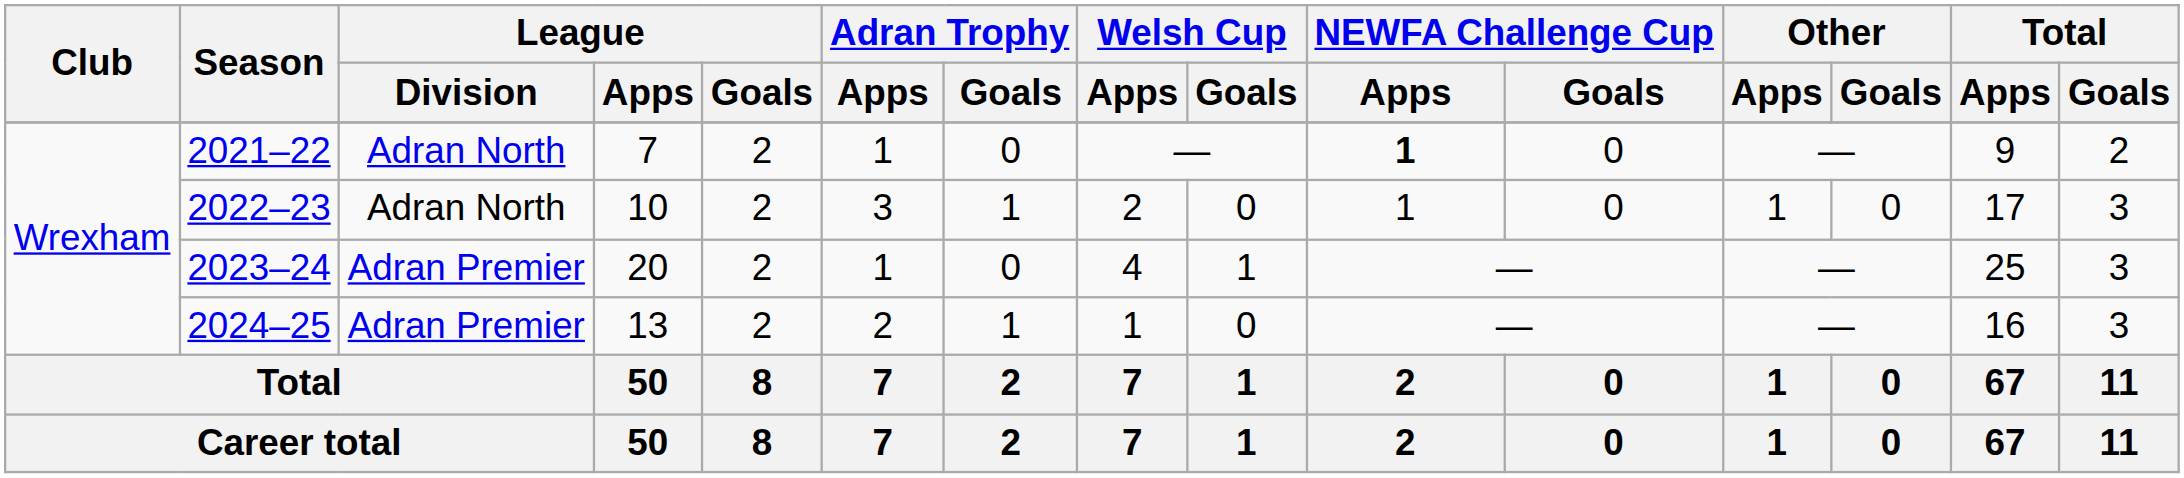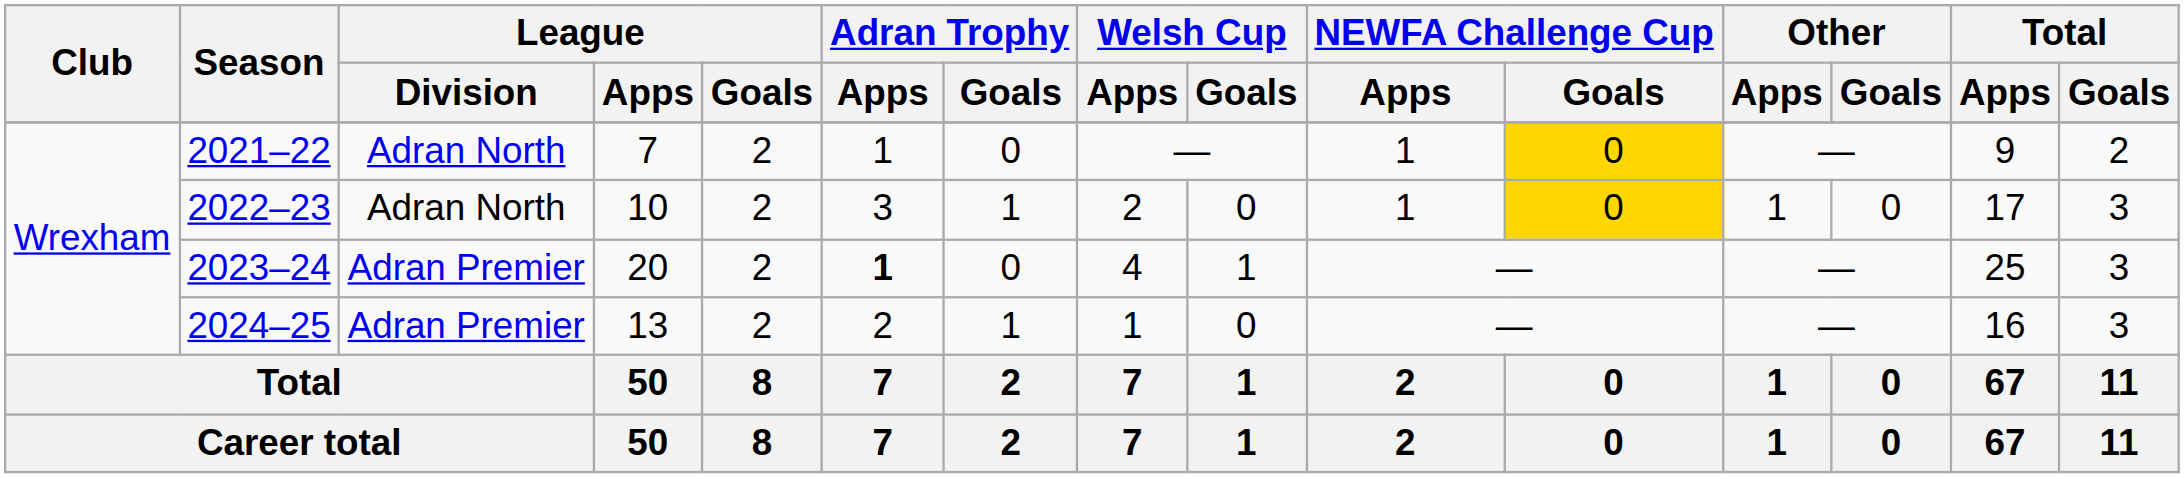(1405, 150) bold -> (1405, 150) normal
(1614, 150) no background -> (1614, 150) gold background
(1614, 208) no background -> (1614, 208) gold background
(883, 267) normal -> (883, 267) bold
